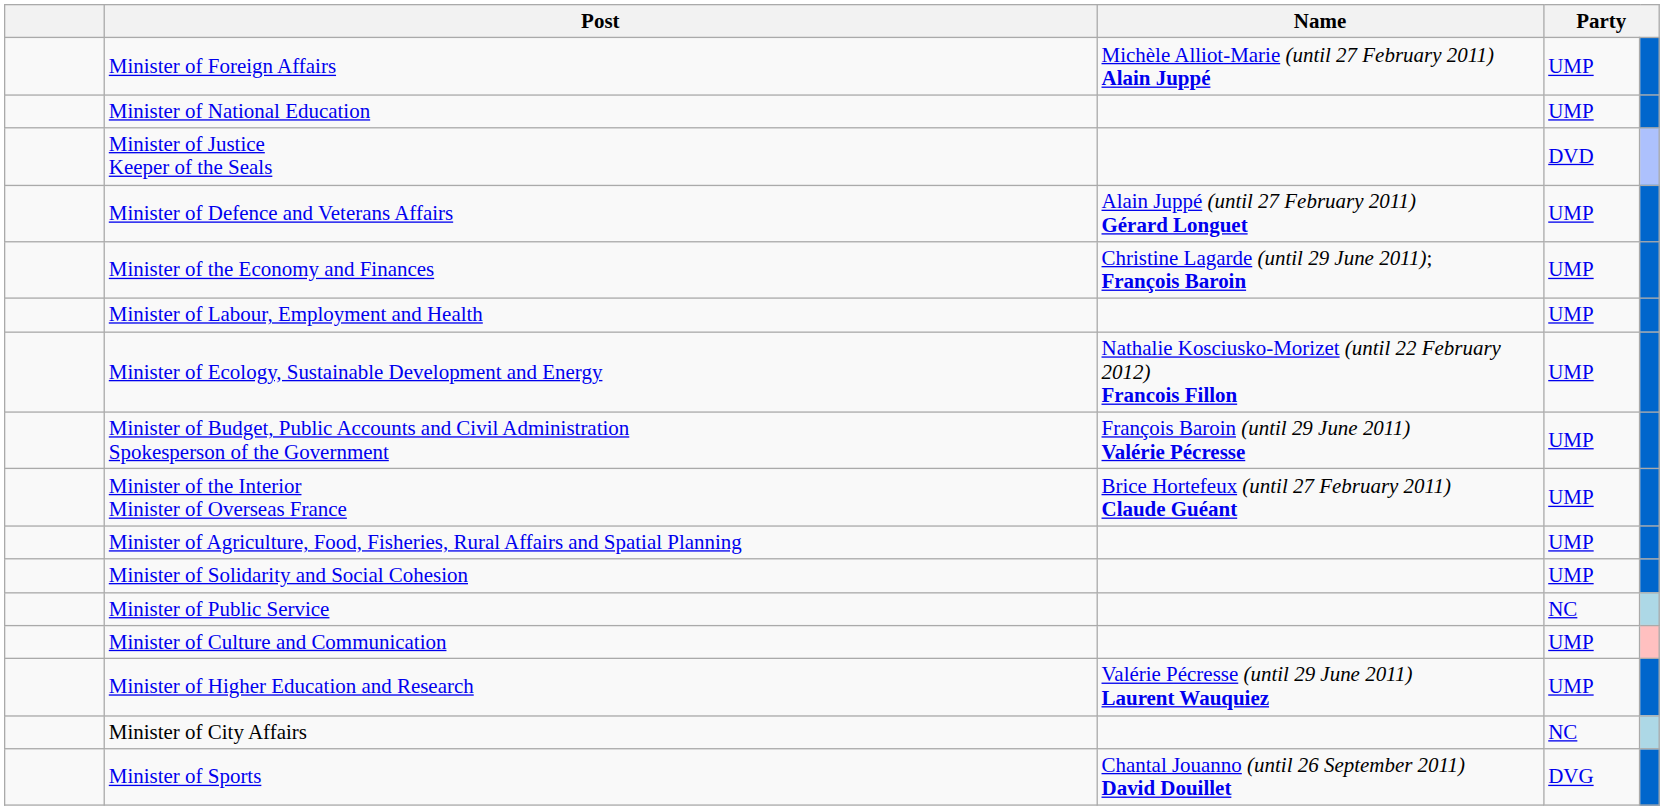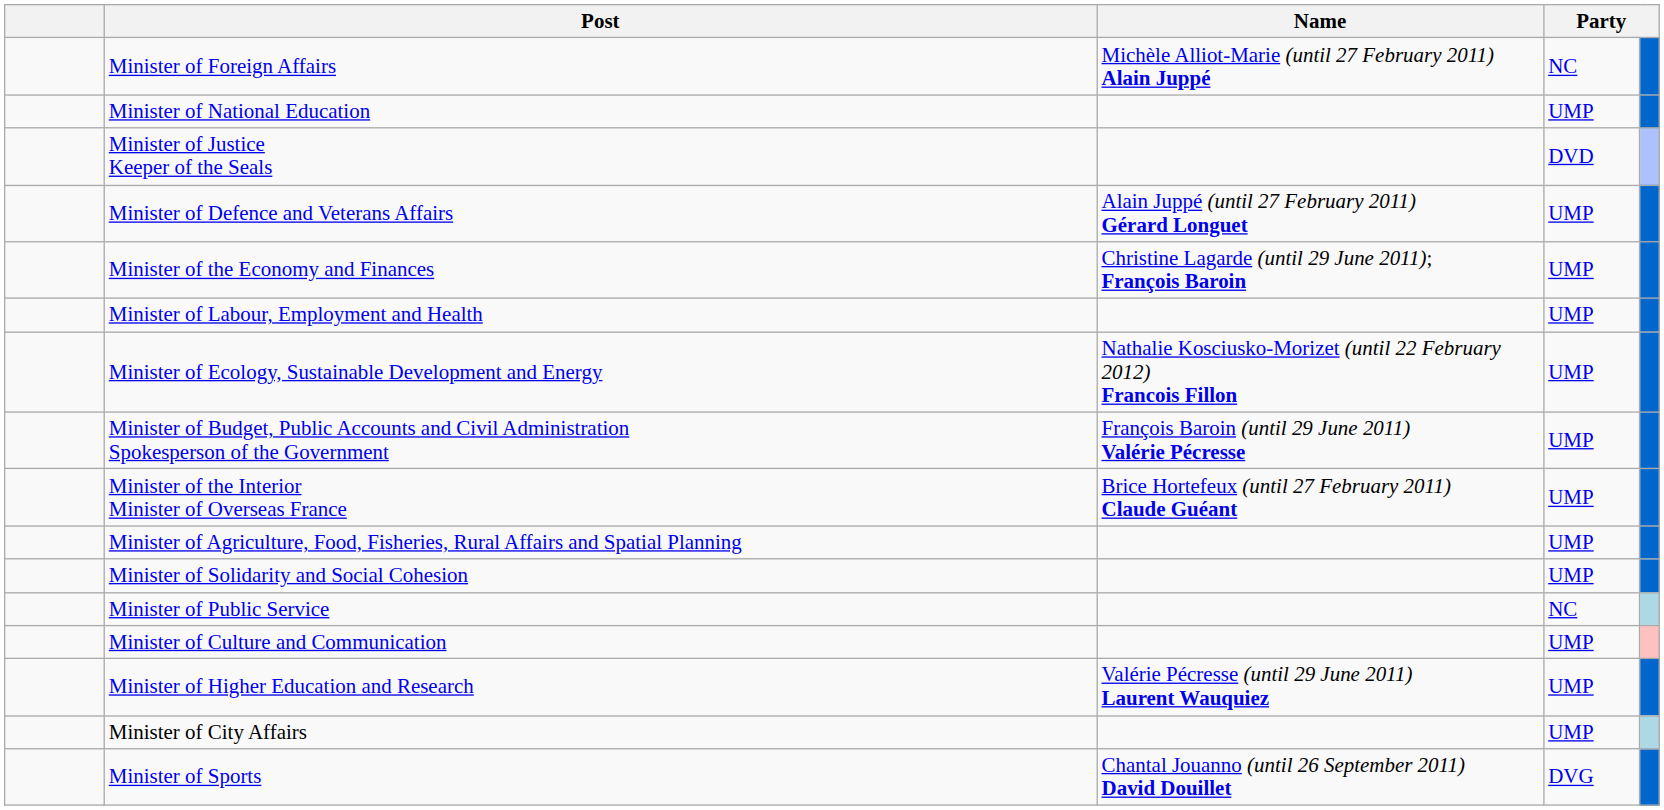(1571, 66) UMP -> (1563, 66) NC
(1563, 731) NC -> (1571, 731) UMP
